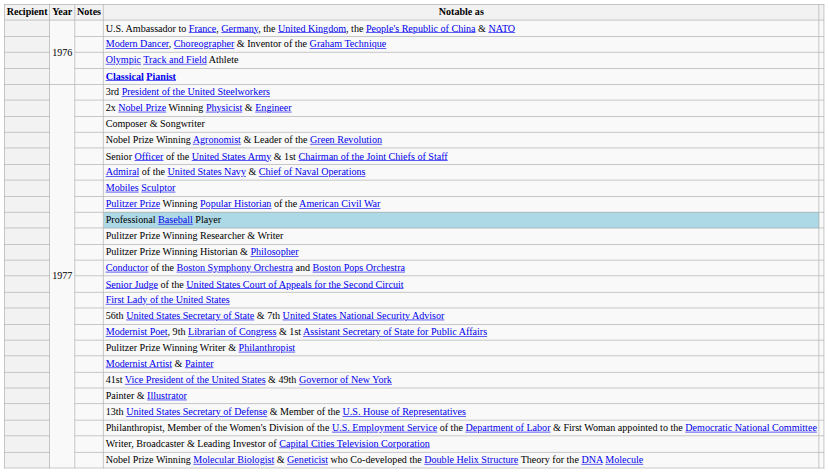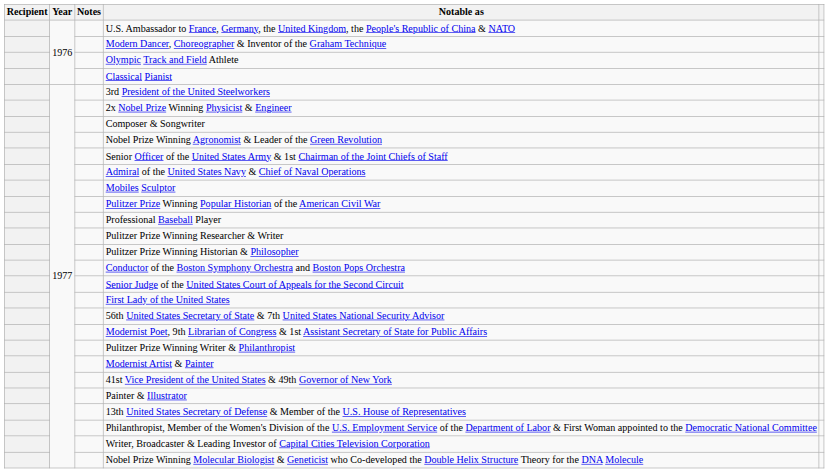(141, 76) bold -> (139, 76) normal
(163, 220) lightblue background -> (163, 220) no background
